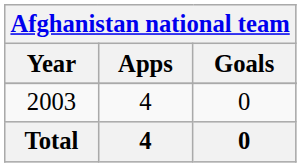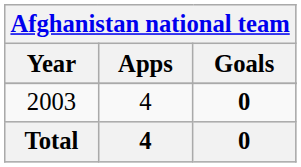(244, 102) normal -> (244, 102) bold
